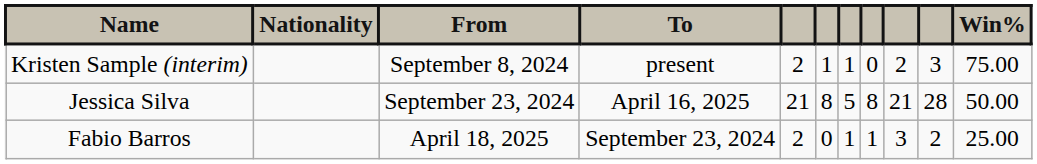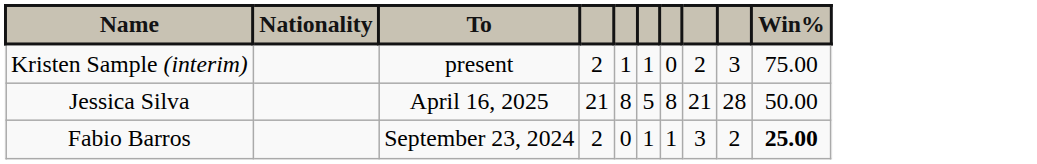- column: (479, 24)
(992, 138) normal -> (791, 138) bold
